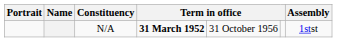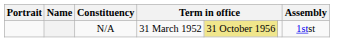(172, 28) bold -> (170, 28) normal
(244, 28) no background -> (241, 28) khaki background
